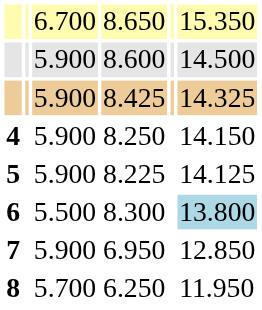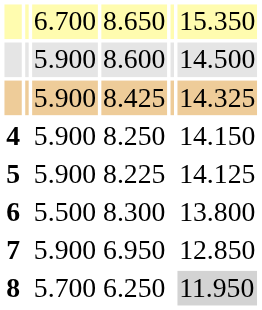(217, 211) lightblue background -> (217, 211) no background
(217, 287) no background -> (217, 287) lightgrey background
